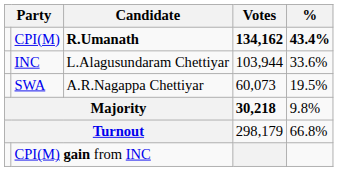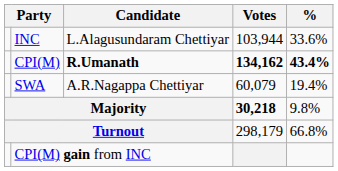rows swapped: (37, 39) <-> (27, 62)
(256, 85) 60,073 -> (256, 85) 60,079
(309, 85) 19.5% -> (309, 85) 19.4%
